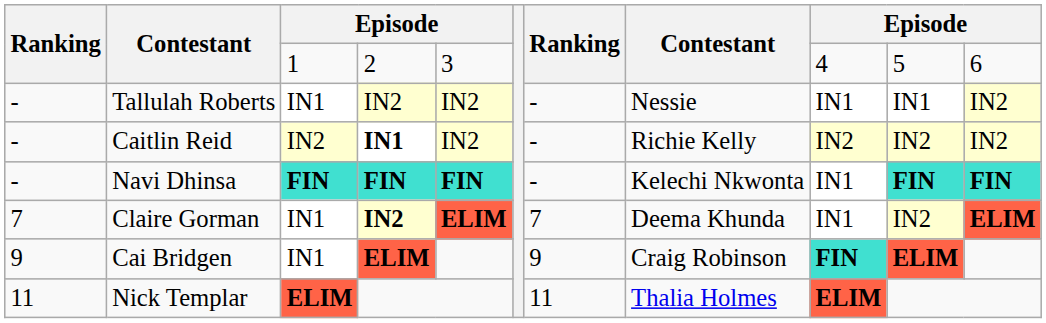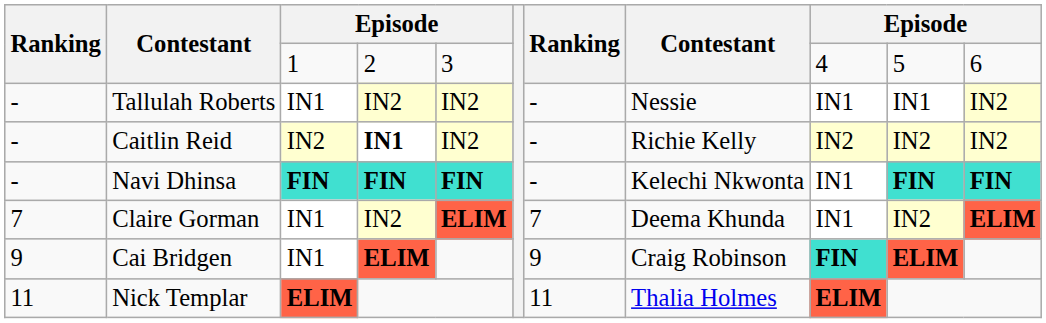(384, 219) bold -> (383, 219) normal
